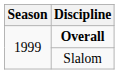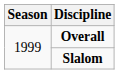(83, 58) normal -> (83, 58) bold
